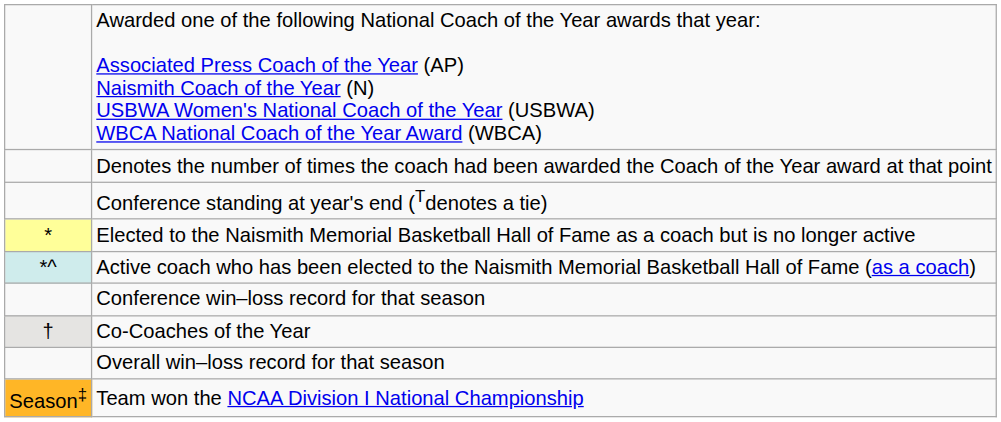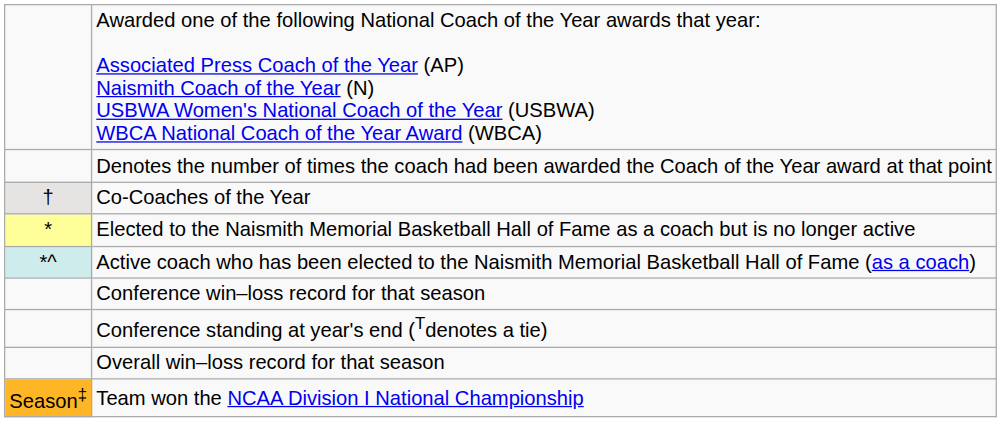rows swapped: (203, 331) <-> (322, 200)
